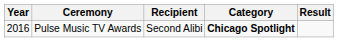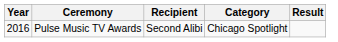(251, 28) bold -> (247, 28) normal
